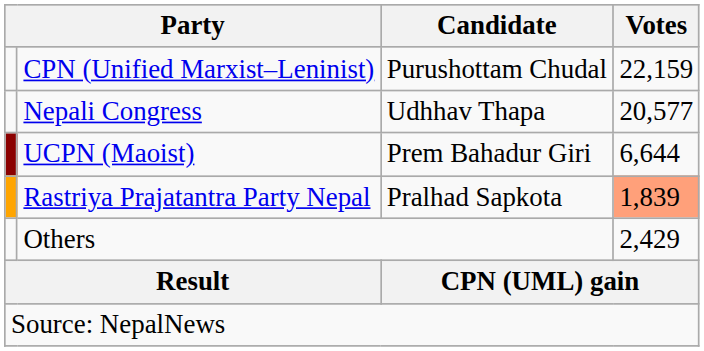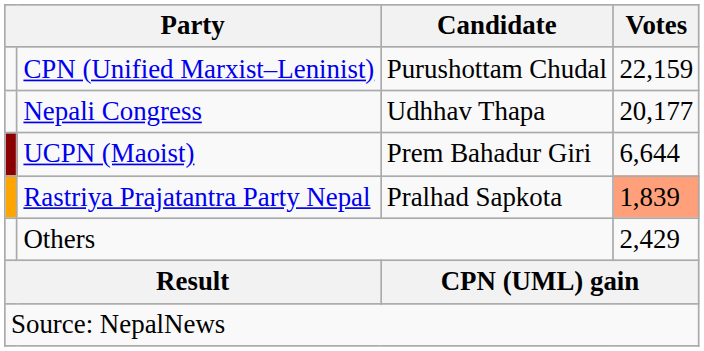(656, 111) 20,577 -> (656, 111) 20,177
